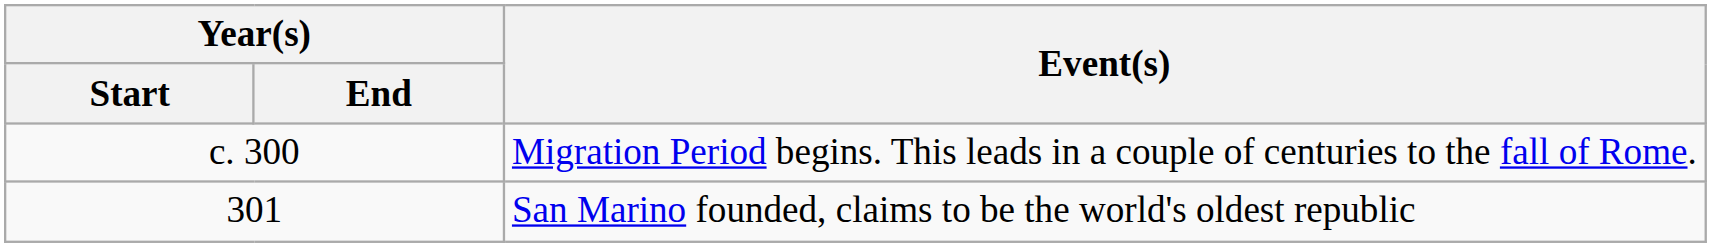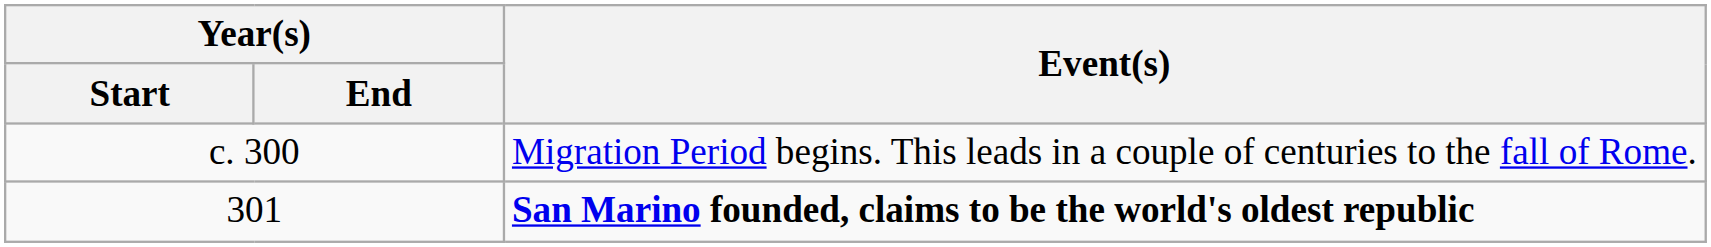(964, 210) normal -> (993, 210) bold
